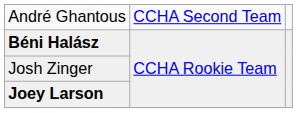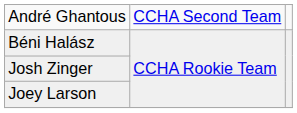(54, 42) bold -> (51, 42) normal
(56, 94) bold -> (52, 94) normal
